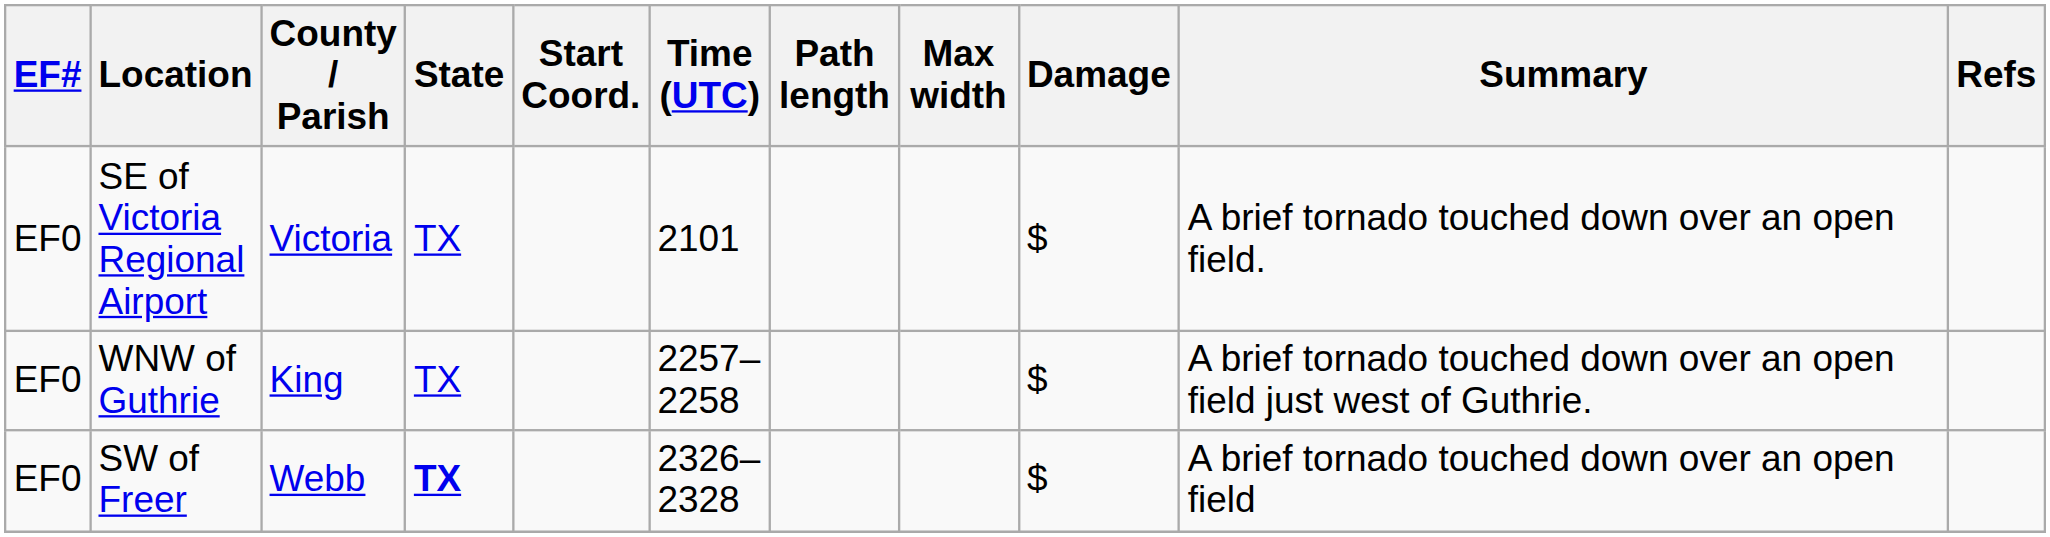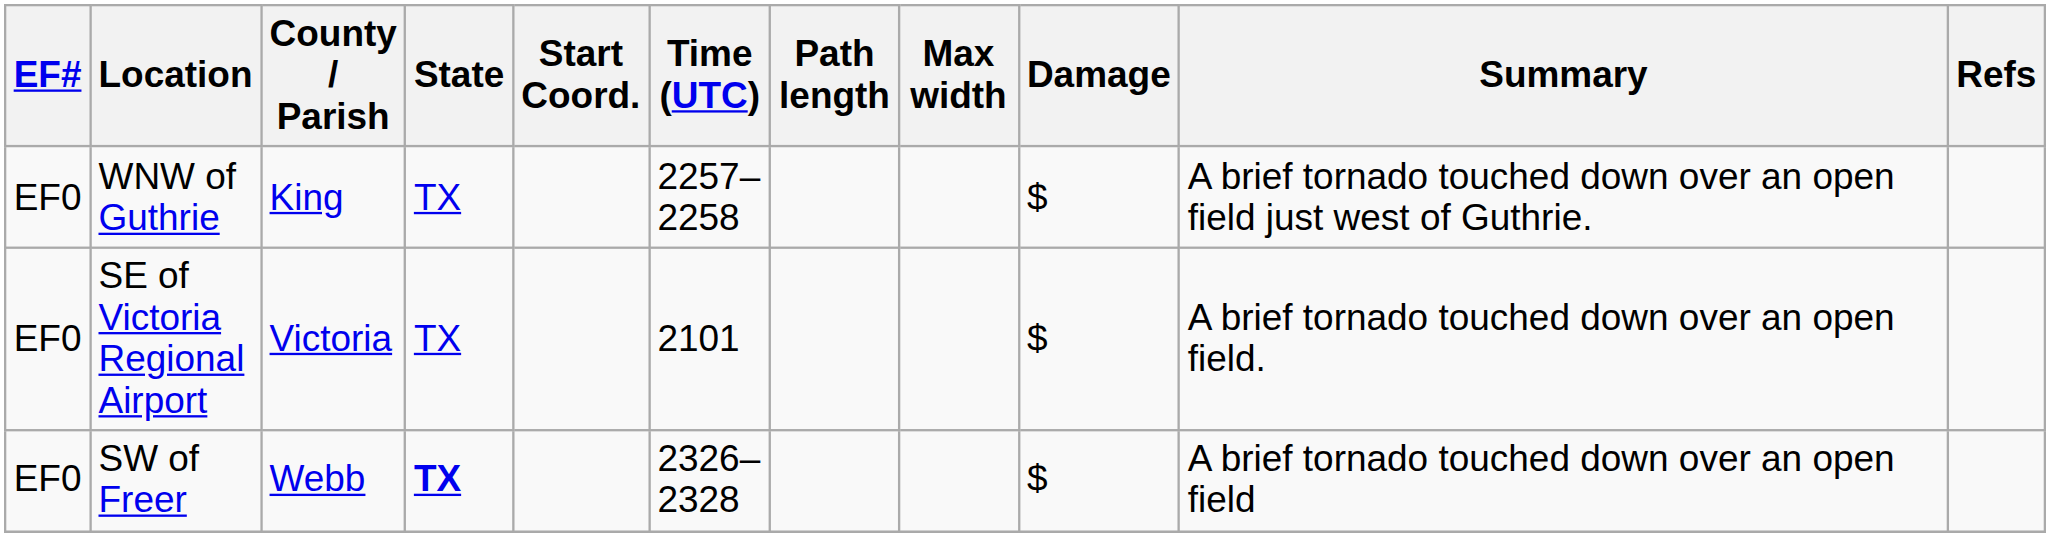rows swapped: (171, 237) <-> (167, 379)
